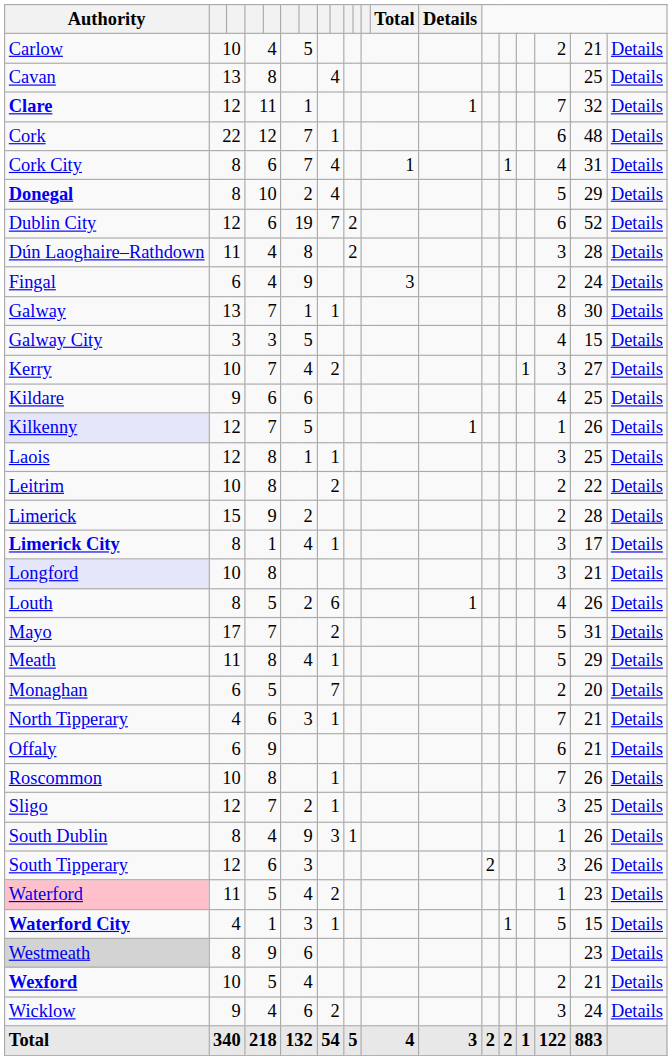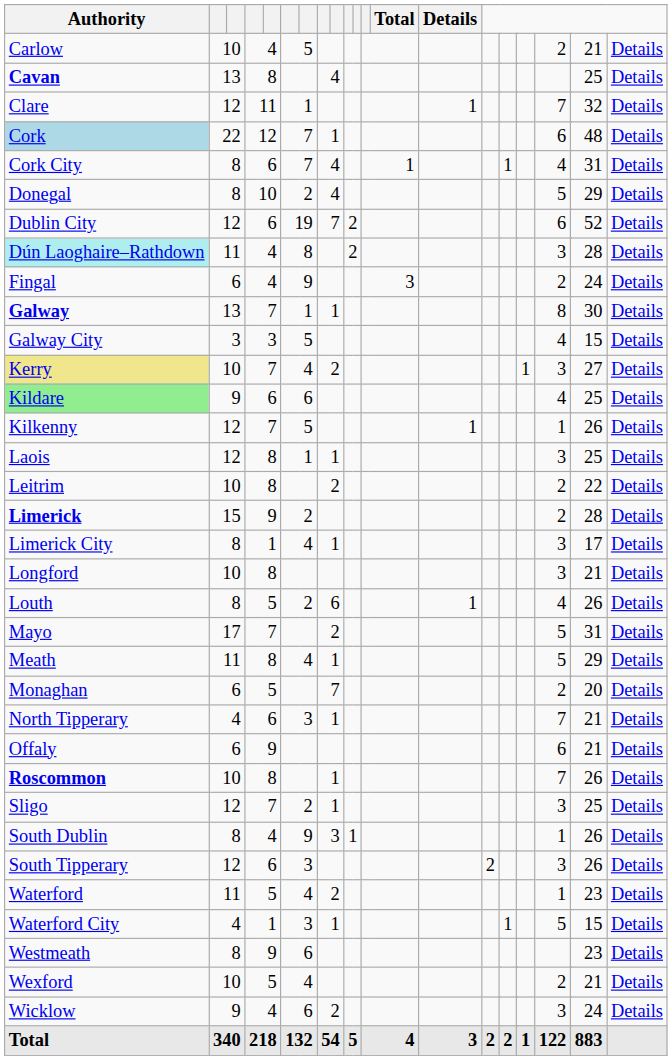(32, 77) normal -> (34, 77) bold
(31, 106) bold -> (29, 106) normal
(27, 135) no background -> (27, 135) lightblue background
(41, 194) bold -> (40, 194) normal
(107, 252) no background -> (107, 252) paleturquoise background
(37, 310) normal -> (39, 310) bold
(30, 369) no background -> (30, 369) khaki background
(36, 398) no background -> (36, 398) lightgreen background
(43, 427) lavender background -> (43, 427) no background
(43, 515) normal -> (45, 515) bold
(64, 544) bold -> (61, 544) normal
(44, 573) lavender background -> (44, 573) no background
(55, 777) normal -> (57, 777) bold
(46, 894) pink background -> (46, 894) no background
(69, 923) bold -> (64, 923) normal
(49, 952) lightgrey background -> (49, 952) no background
(43, 982) bold -> (41, 982) normal
